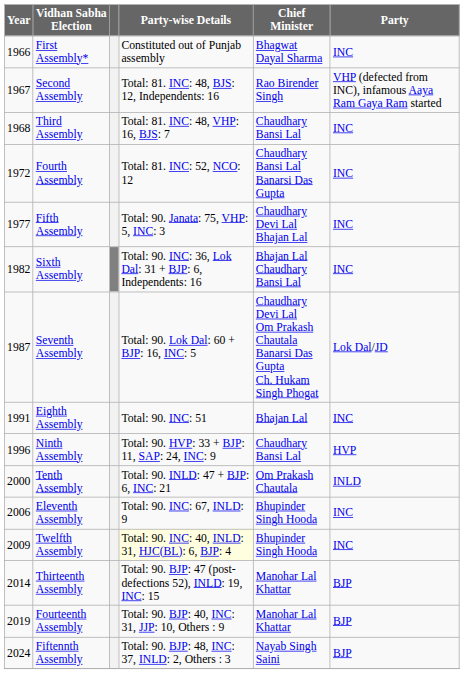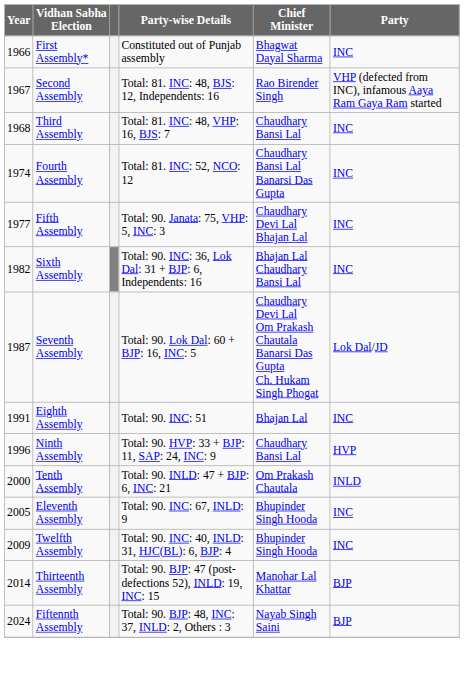(19, 173) 1972 -> (19, 173) 1974
(19, 513) 2006 -> (19, 513) 2005
(183, 544) lightyellow background -> (183, 544) no background
- row: (61, 621)
